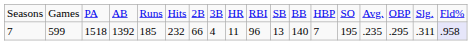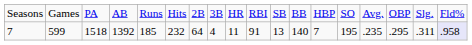(197, 31) 66 -> (197, 31) 64
(254, 31) 96 -> (254, 31) 91
